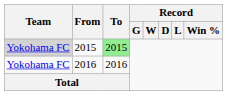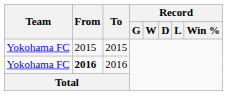(38, 47) lightgrey background -> (38, 47) no background
(116, 47) lightgreen background -> (116, 47) no background
(85, 64) normal -> (85, 64) bold
